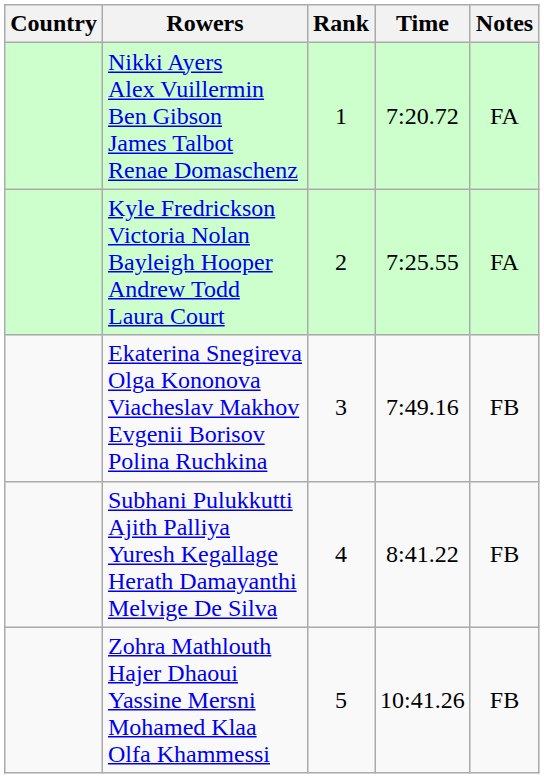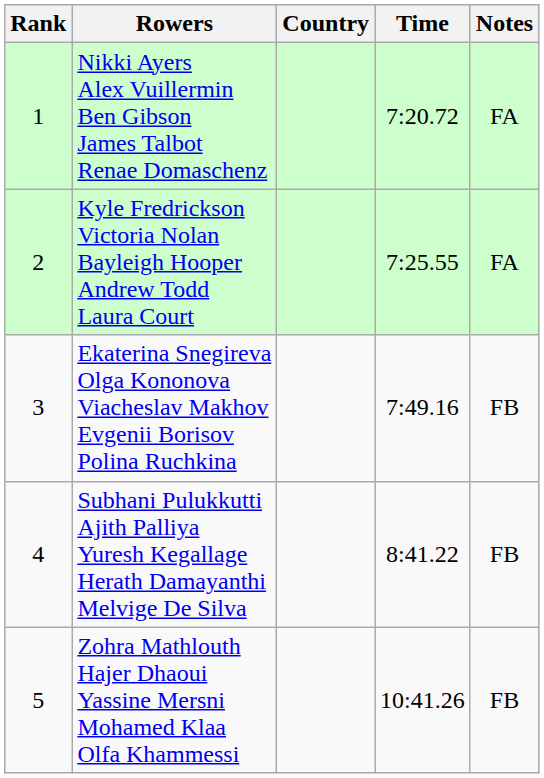columns swapped: (341, 23) <-> (54, 23)
